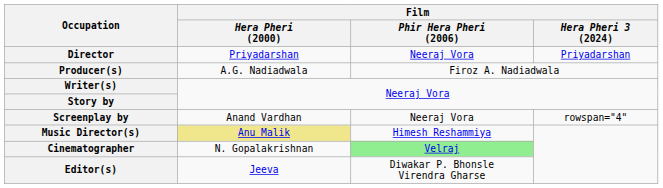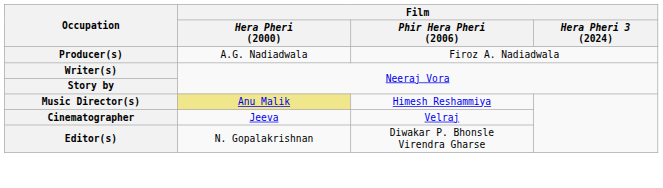- row: (91, 55)
- row: (91, 117)
(264, 149) N. Gopalakrishnan -> (264, 117) Jeeva
(442, 149) lightgreen background -> (442, 117) no background
(264, 170) Jeeva -> (264, 139) N. Gopalakrishnan
